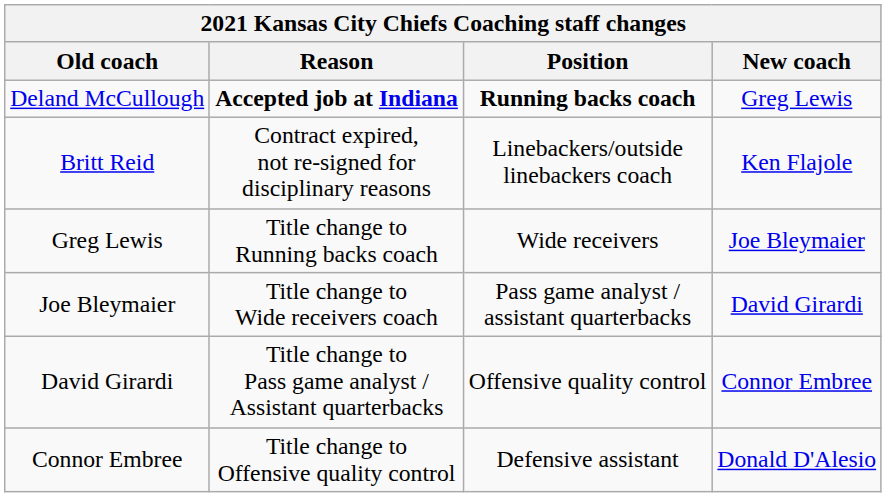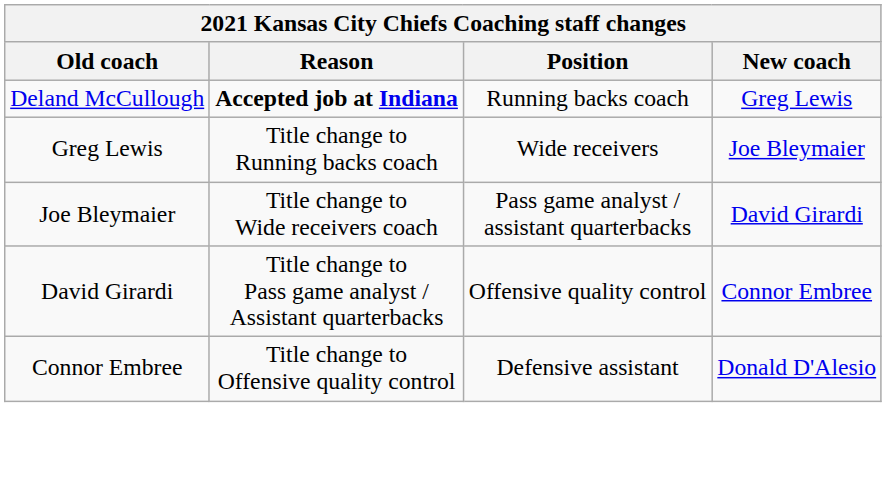(588, 98) bold -> (588, 98) normal
- row: (107, 162)
